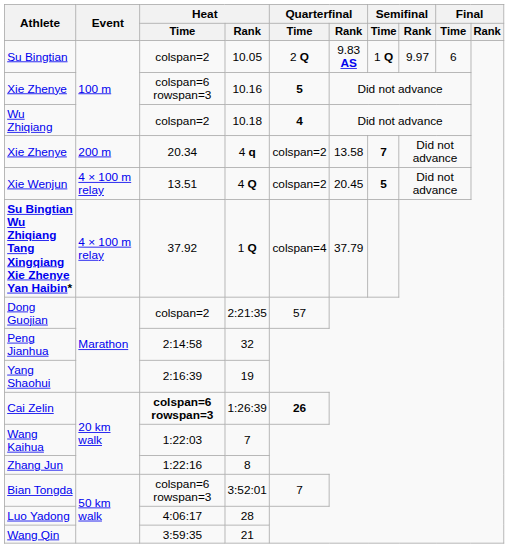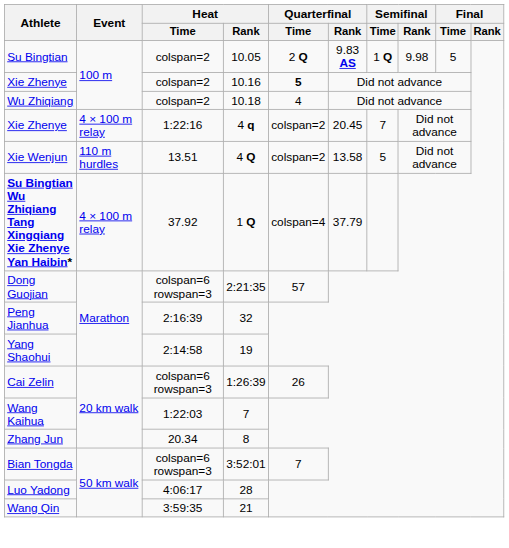(418, 57) 9.97 -> (417, 57) 9.98
(453, 57) 6 -> (453, 57) 5
(182, 89) colspan=6 rowspan=3 -> (183, 82) colspan=2
(300, 120) bold -> (298, 101) normal
(95, 152) 200 m -> (106, 126) 4 × 100 m relay
(182, 152) 20.34 -> (183, 126) 1:22:16
(349, 152) 13.58 -> (348, 126) 20.45
(384, 152) bold -> (383, 126) normal
(105, 184) 4 × 100 m relay -> (99, 158) 110 m hurdles
(349, 184) 20.45 -> (348, 158) 13.58
(384, 184) bold -> (383, 158) normal
(182, 313) colspan=2 -> (183, 287) colspan=6 rowspan=3
(182, 345) 2:14:58 -> (183, 319) 2:16:39
(182, 377) 2:16:39 -> (183, 351) 2:14:58
(182, 409) bold -> (183, 382) normal
(300, 409) bold -> (298, 382) normal
(182, 466) 1:22:16 -> (183, 439) 20.34
